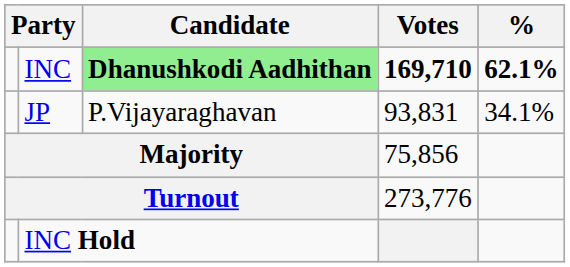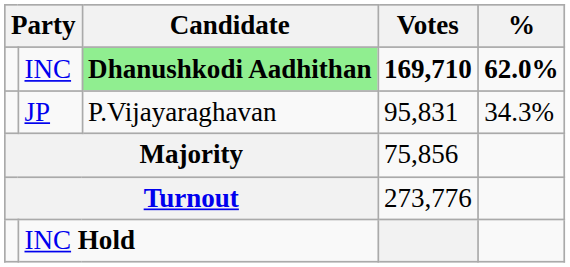(521, 68) 62.1% -> (521, 68) 62.0%
(421, 111) 93,831 -> (421, 111) 95,831
(519, 111) 34.1% -> (519, 111) 34.3%
